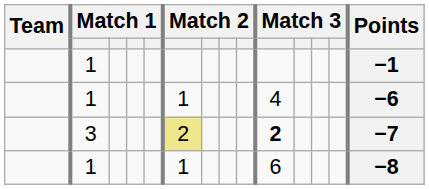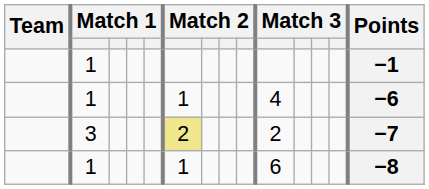(276, 133) bold -> (276, 133) normal
